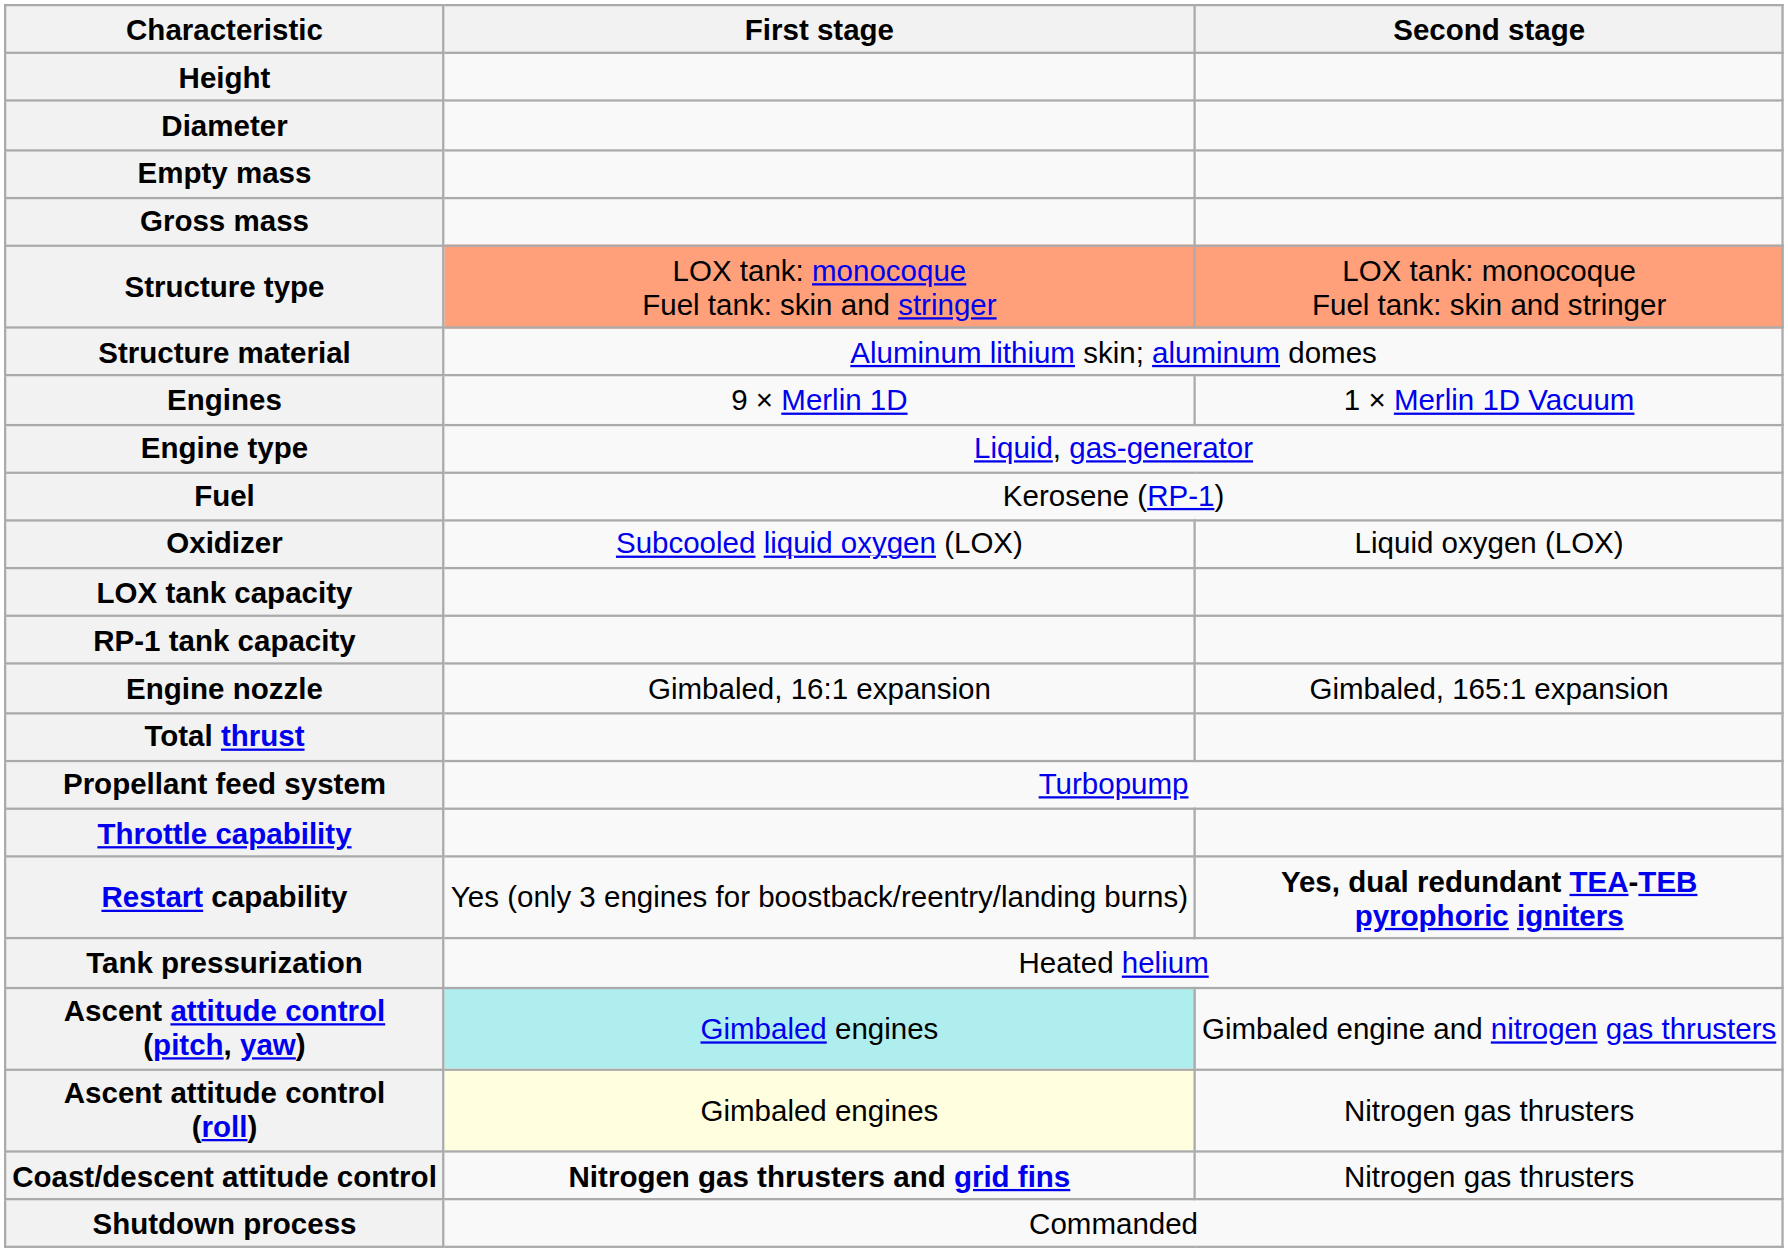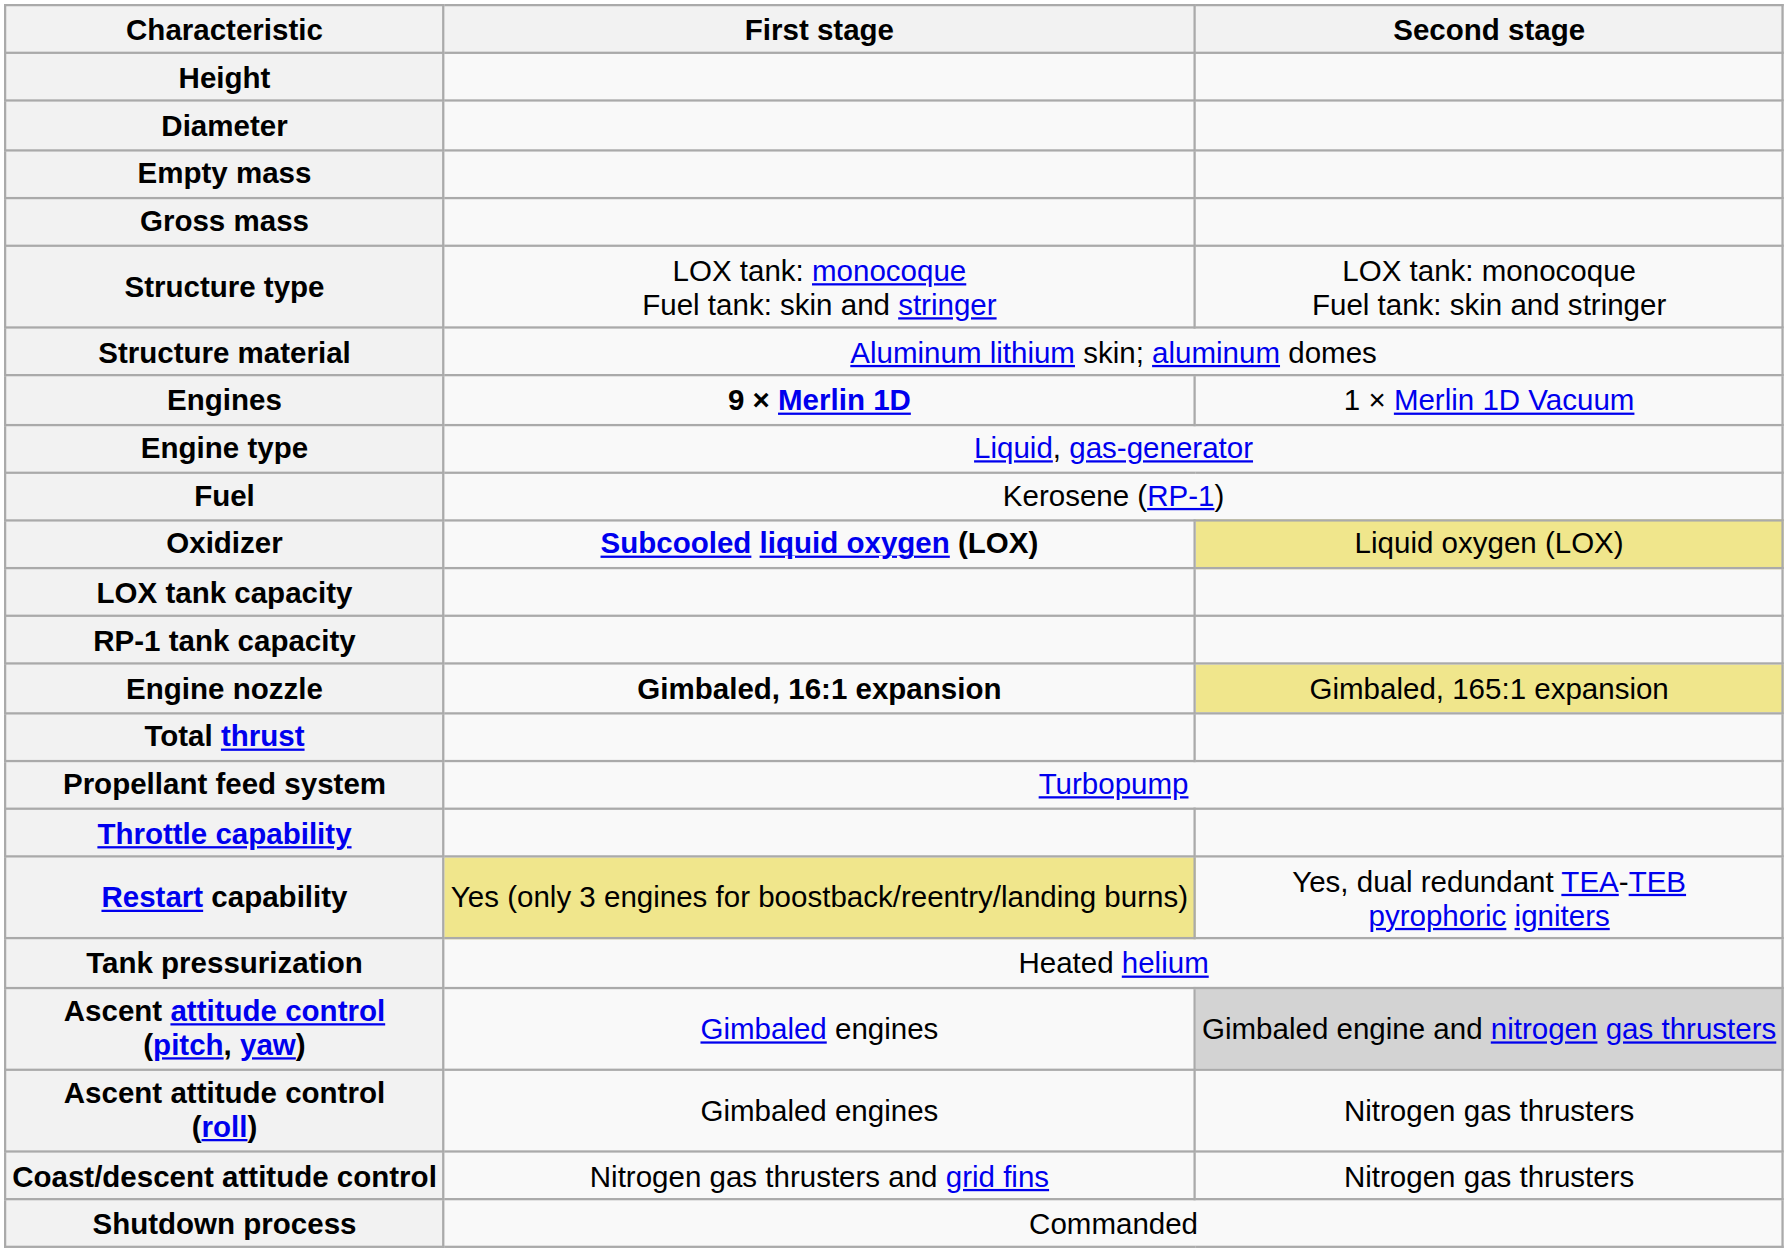(819, 287) lightsalmon background -> (819, 287) no background
(1489, 287) lightsalmon background -> (1489, 287) no background
(819, 400) normal -> (819, 400) bold
(819, 544) normal -> (819, 544) bold
(1489, 544) no background -> (1489, 544) khaki background
(819, 688) normal -> (819, 688) bold
(1489, 688) no background -> (1489, 688) khaki background
(819, 898) no background -> (819, 898) khaki background
(1489, 898) bold -> (1489, 898) normal
(819, 1028) paleturquoise background -> (819, 1028) no background
(1489, 1028) no background -> (1489, 1028) lightgrey background
(819, 1110) lightyellow background -> (819, 1110) no background
(819, 1175) bold -> (819, 1175) normal
